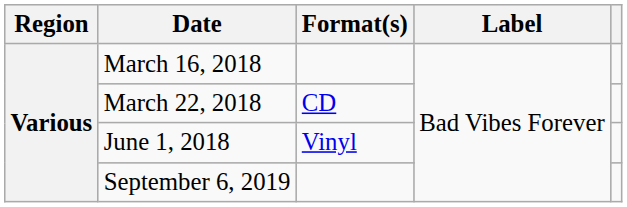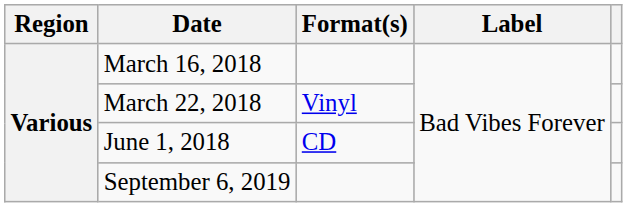(319, 102) CD -> (329, 102) Vinyl
(329, 142) Vinyl -> (319, 142) CD
